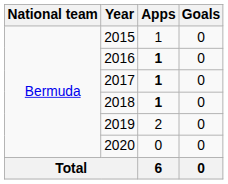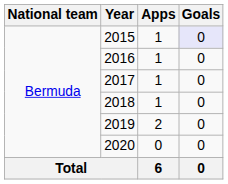(201, 37) no background -> (201, 37) lavender background
(158, 59) bold -> (158, 59) normal
(158, 80) bold -> (158, 80) normal
(158, 102) bold -> (158, 102) normal
